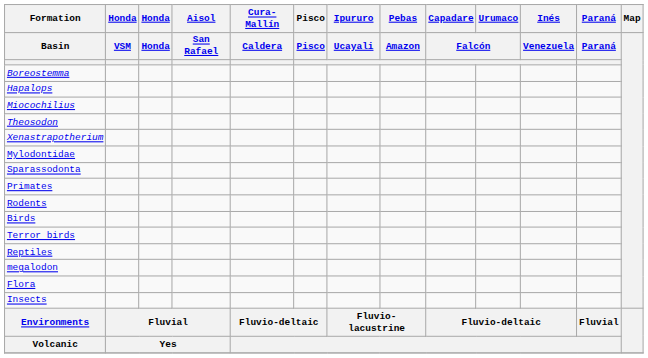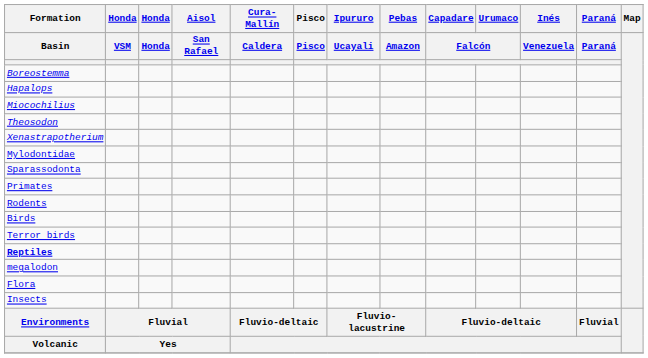(30, 252) normal -> (30, 252) bold
